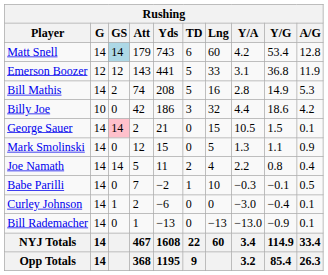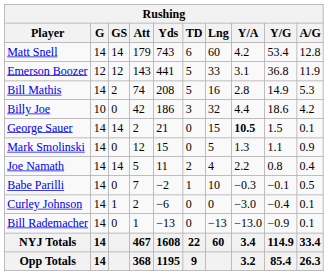(117, 52) lightblue background -> (117, 52) no background
(117, 128) pink background -> (117, 128) no background
(245, 128) normal -> (245, 128) bold
